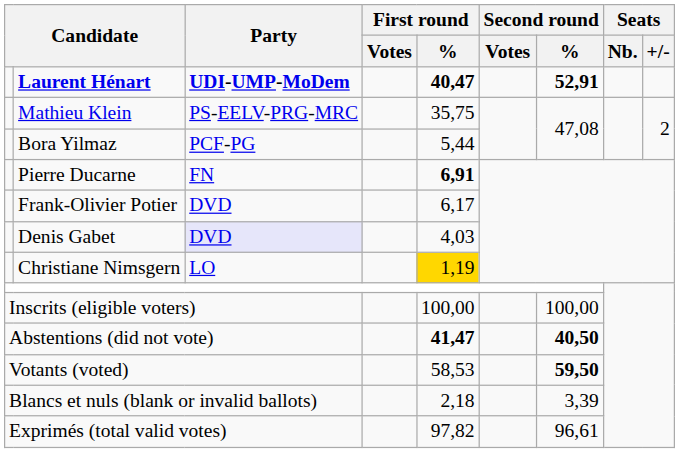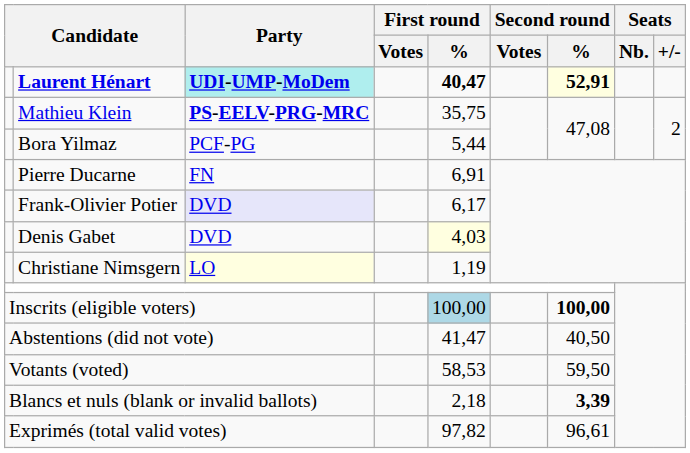(269, 81) no background -> (269, 81) paleturquoise background
(577, 81) no background -> (588, 81) lightyellow background
(274, 112) normal -> (279, 112) bold
(458, 174) bold -> (469, 174) normal
(210, 205) no background -> (210, 205) lavender background
(210, 236) lavender background -> (210, 236) no background
(458, 236) no background -> (469, 236) lightyellow background
(202, 267) no background -> (202, 267) lightyellow background
(458, 267) gold background -> (469, 267) no background
(448, 307) no background -> (459, 307) lightblue background
(572, 307) normal -> (583, 307) bold
(453, 338) bold -> (464, 338) normal
(577, 338) bold -> (588, 338) normal
(577, 369) bold -> (588, 369) normal
(582, 400) normal -> (593, 400) bold
